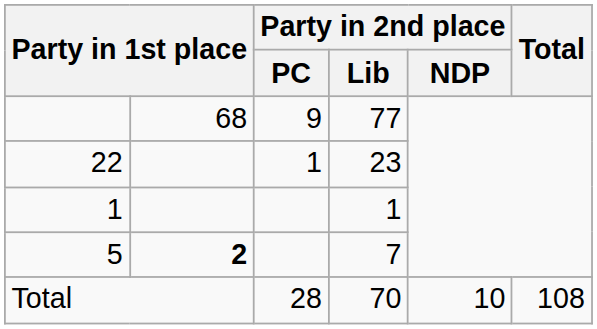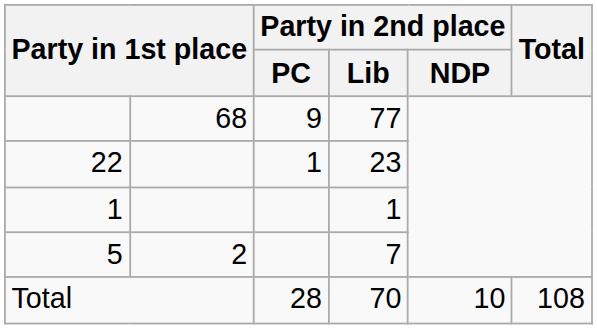(239, 254) bold -> (239, 254) normal
